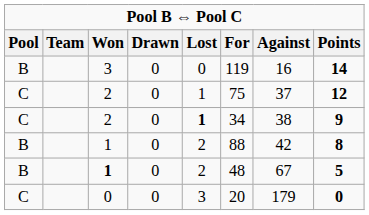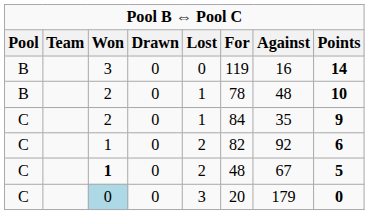(23, 94) C -> (23, 94) B
(237, 94) 75 -> (237, 94) 78
(284, 94) 37 -> (284, 94) 48
(339, 94) 12 -> (339, 94) 10
(202, 119) bold -> (202, 119) normal
(237, 119) 34 -> (237, 119) 84
(284, 119) 38 -> (284, 119) 35
(23, 145) B -> (23, 145) C
(237, 145) 88 -> (237, 145) 82
(284, 145) 42 -> (284, 145) 92
(339, 145) 8 -> (339, 145) 6
(23, 171) B -> (23, 171) C
(108, 196) no background -> (108, 196) lightblue background
